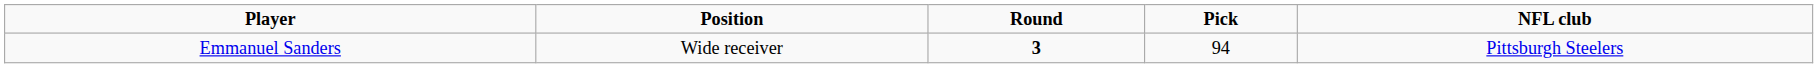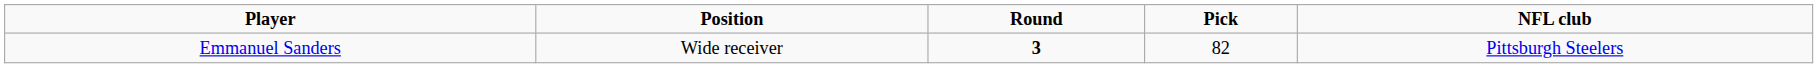(1221, 47) 94 -> (1221, 47) 82
